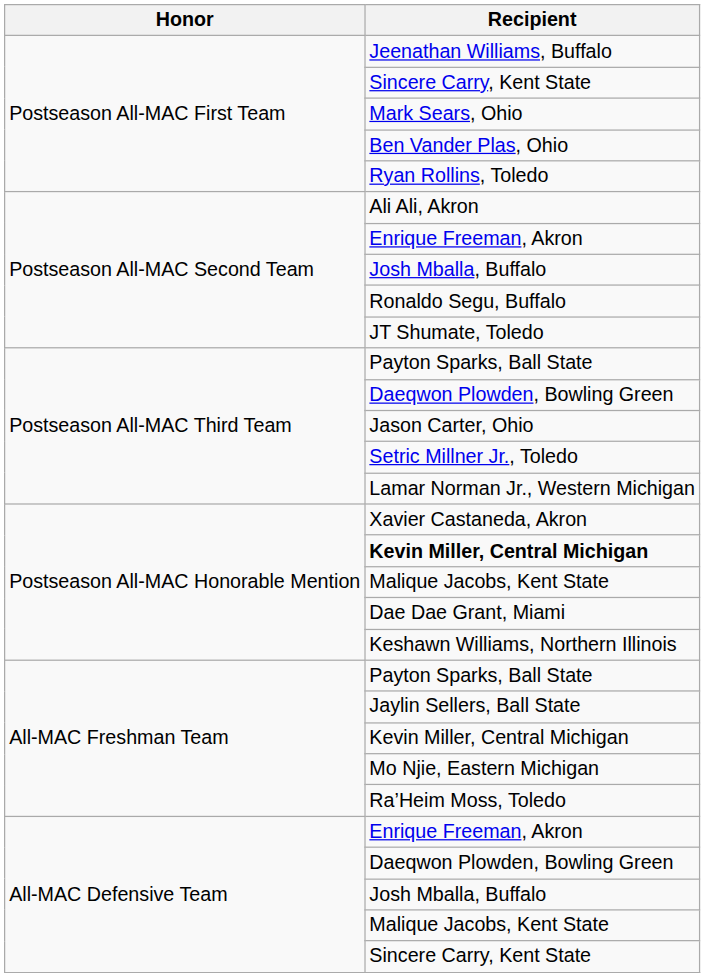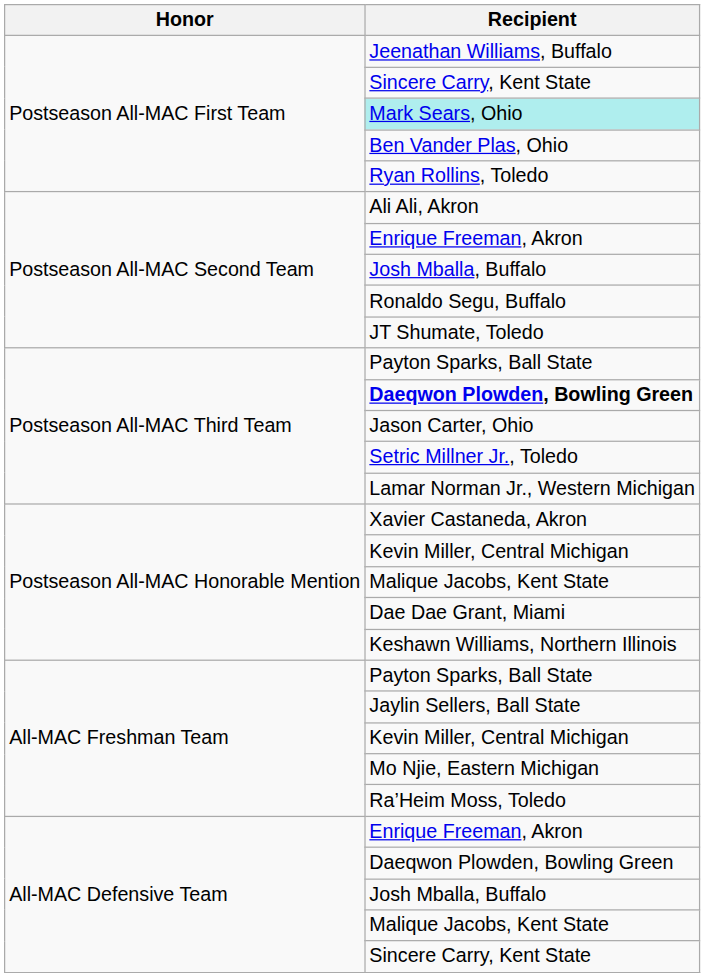(446, 113) no background -> (446, 113) paleturquoise background
(521, 394) normal -> (531, 394) bold
(509, 550) bold -> (499, 550) normal
